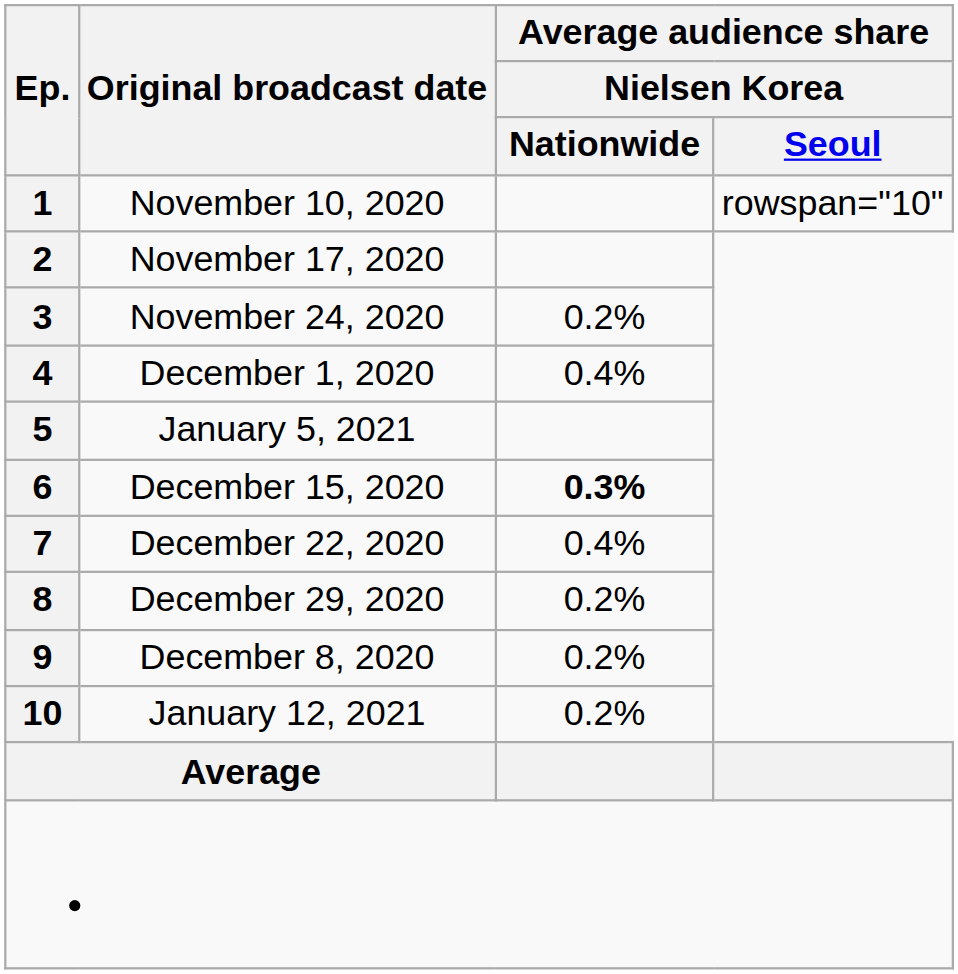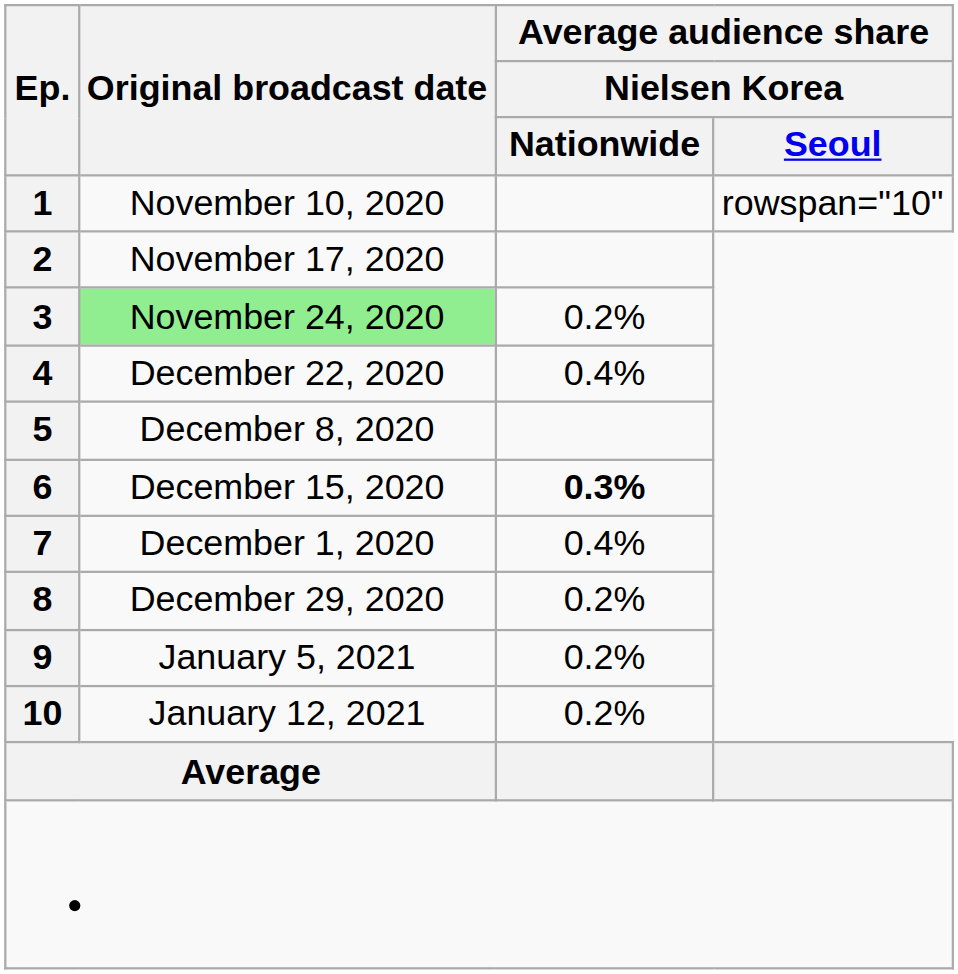(287, 316) no background -> (287, 316) lightgreen background
(287, 372) December 1, 2020 -> (287, 372) December 22, 2020
(287, 429) January 5, 2021 -> (287, 429) December 8, 2020
(287, 543) December 22, 2020 -> (287, 543) December 1, 2020
(287, 657) December 8, 2020 -> (287, 657) January 5, 2021
